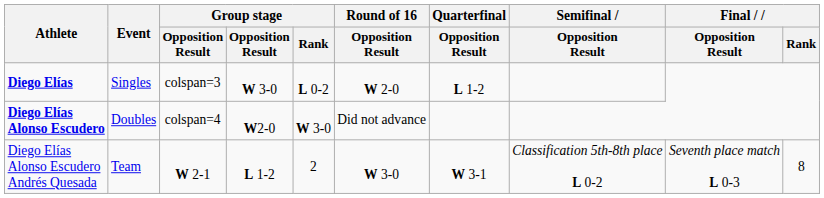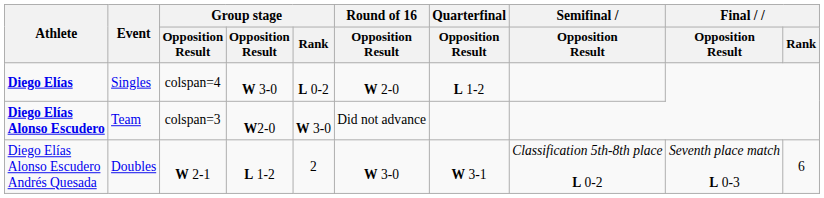(193, 82) colspan=3 -> (193, 82) colspan=4
(134, 120) Doubles -> (126, 120) Team
(193, 120) colspan=4 -> (193, 120) colspan=3
(126, 167) Team -> (134, 167) Doubles
(801, 167) 8 -> (801, 167) 6
